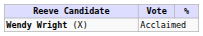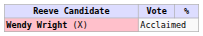(47, 25) no background -> (47, 25) pink background
